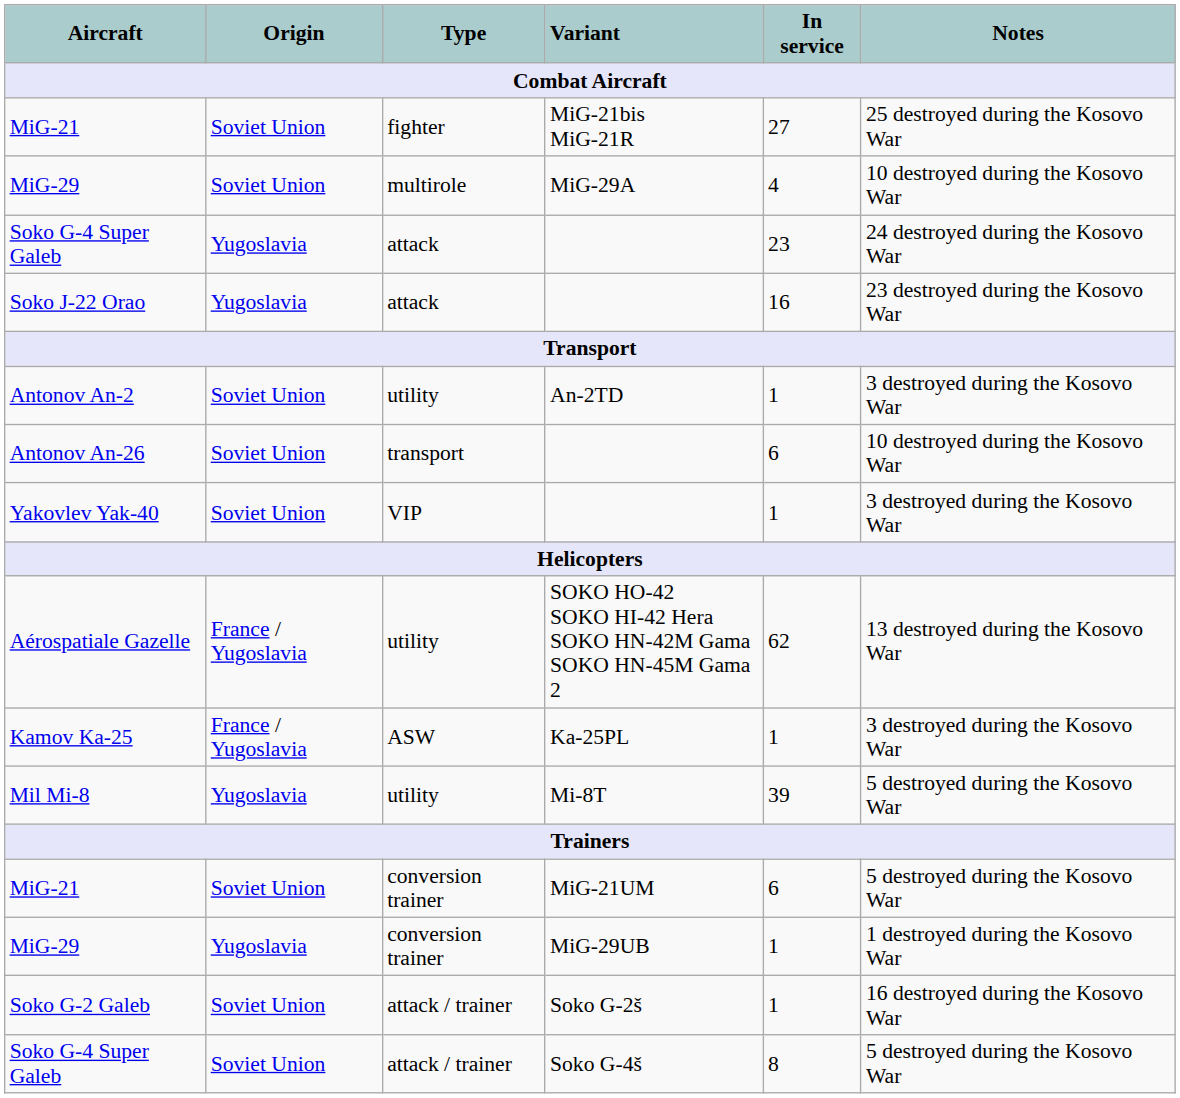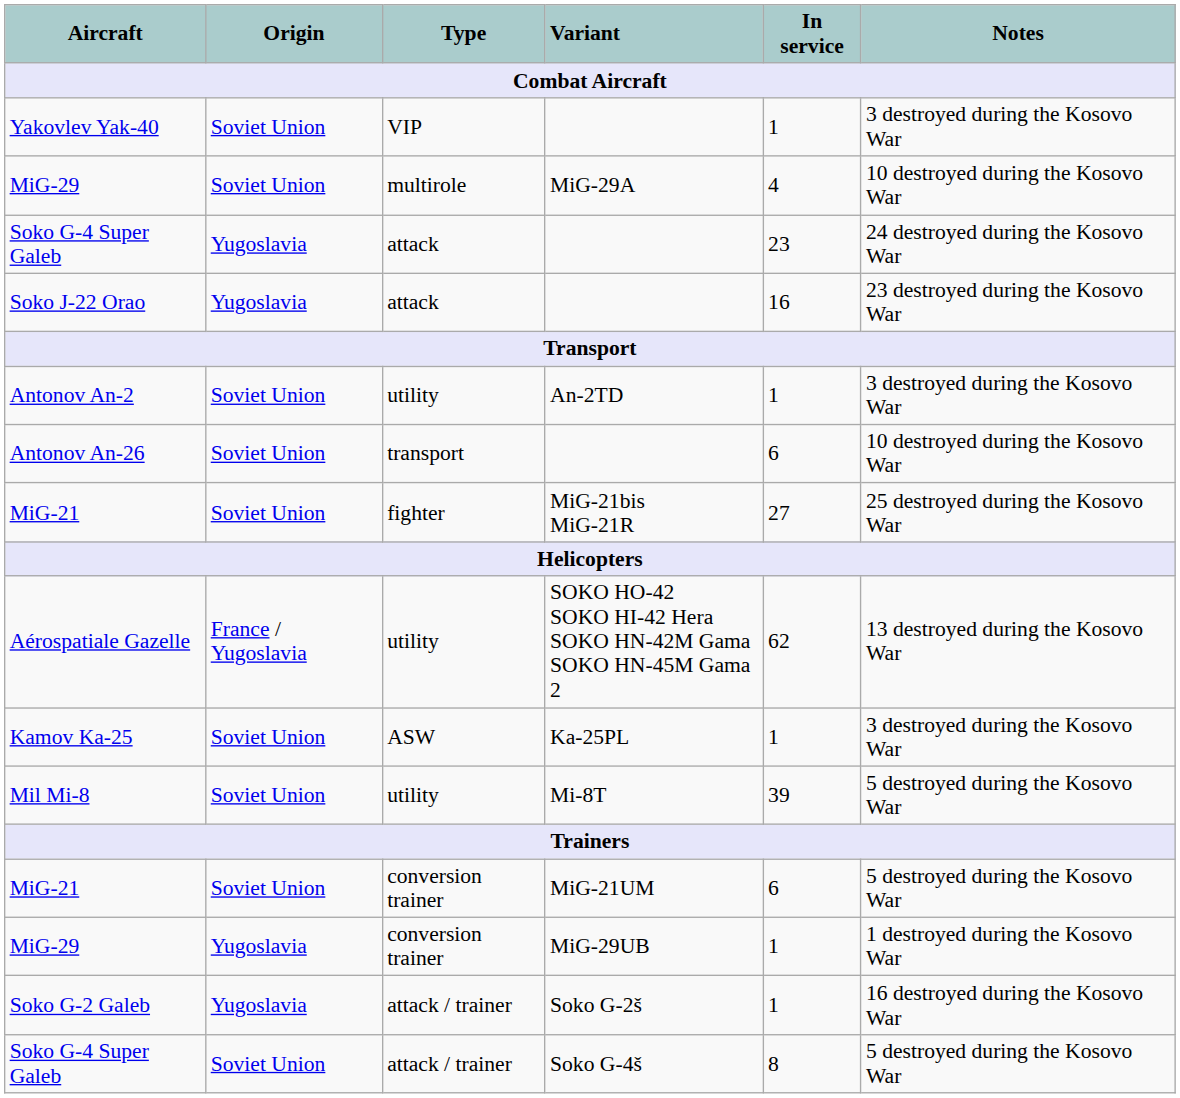rows swapped: (44, 126) <-> (84, 512)
(259, 736) France / Yugoslavia -> (268, 736) Soviet Union
(259, 795) Yugoslavia -> (268, 795) Soviet Union
(268, 1004) Soviet Union -> (259, 1004) Yugoslavia
